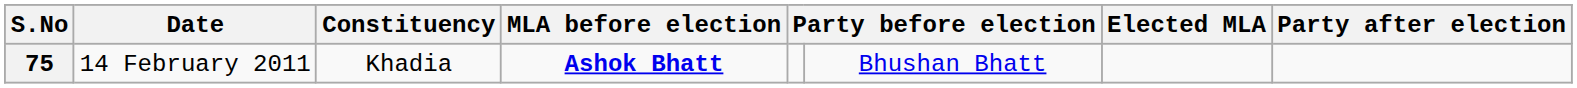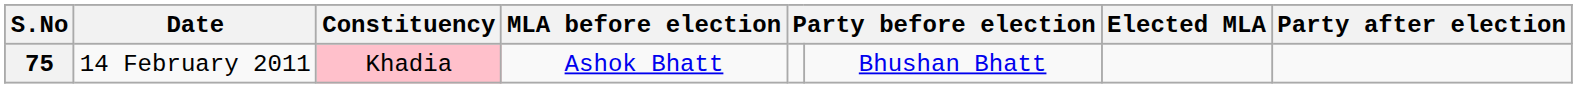(409, 64) no background -> (409, 64) pink background
(644, 64) bold -> (644, 64) normal
